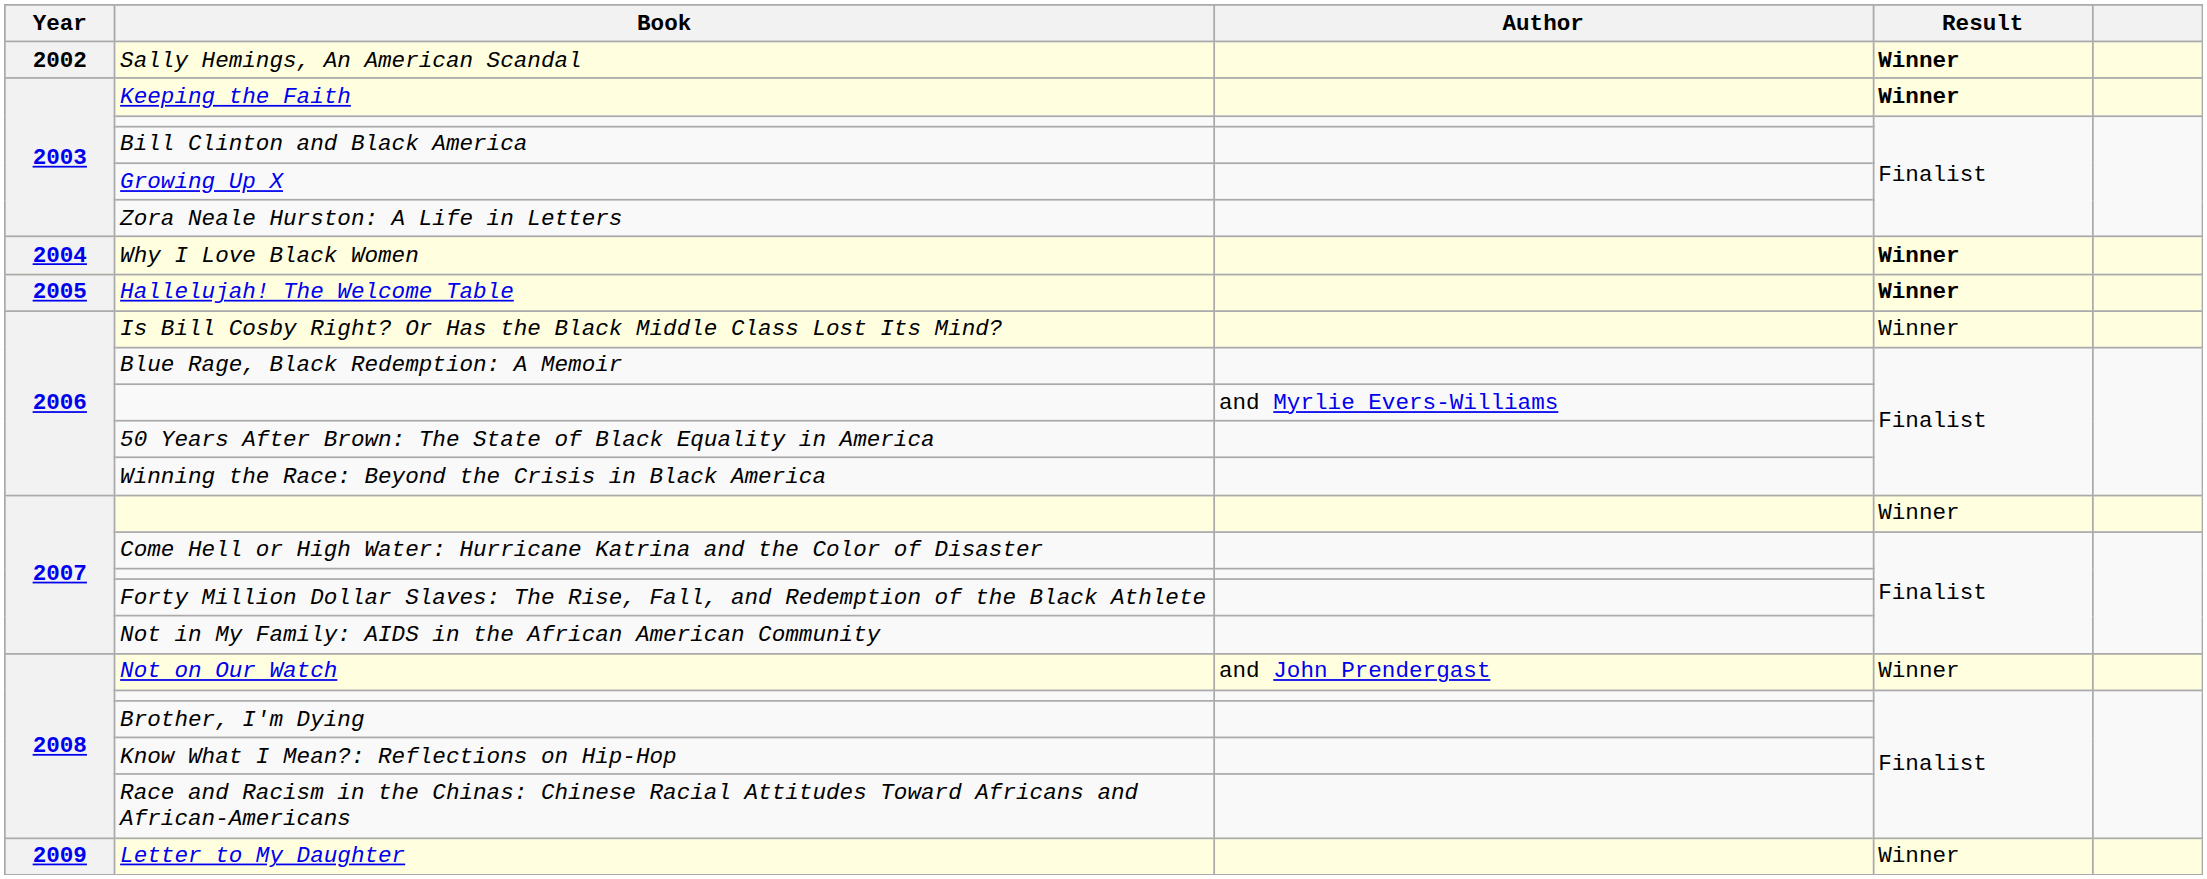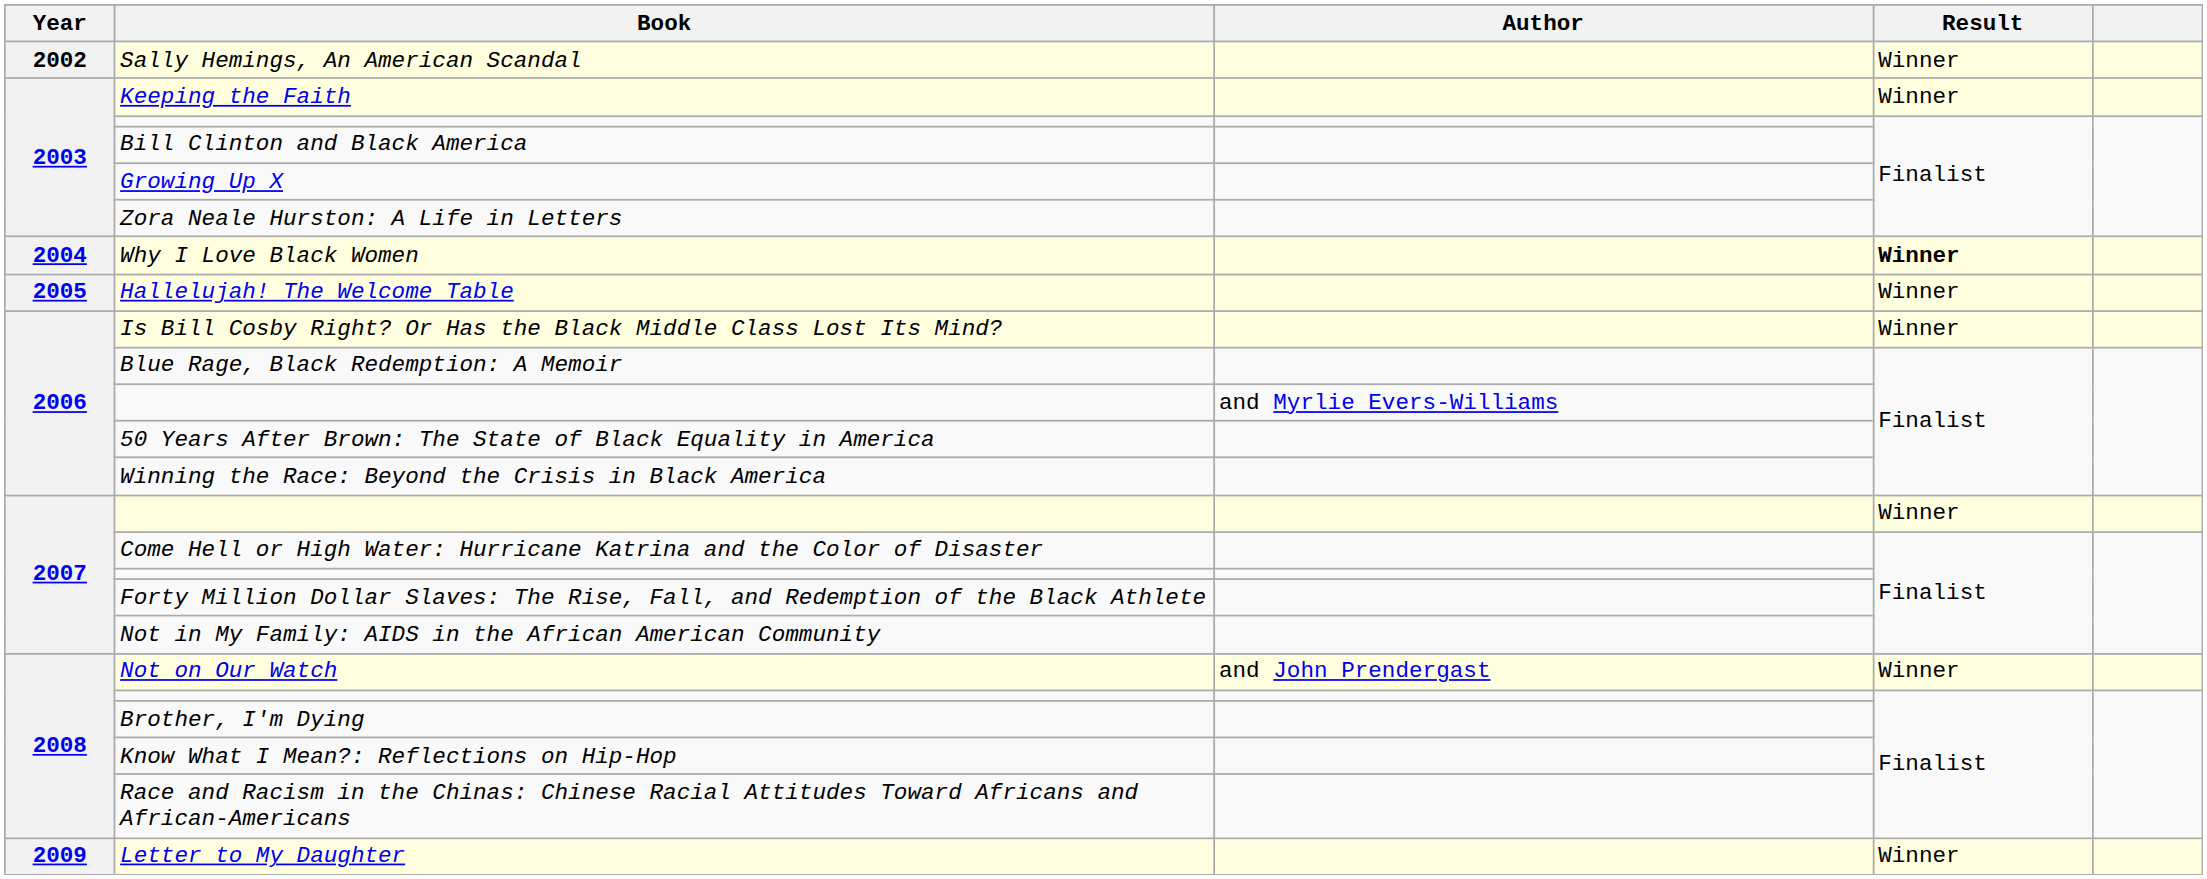(1919, 60) bold -> (1919, 60) normal
(1919, 97) bold -> (1919, 97) normal
(1919, 292) bold -> (1919, 292) normal
